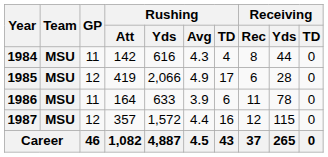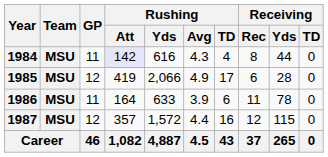(125, 57) no background -> (125, 57) lavender background
